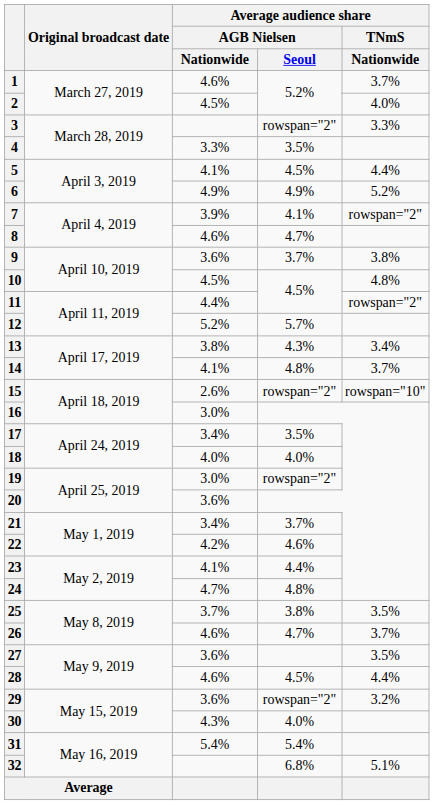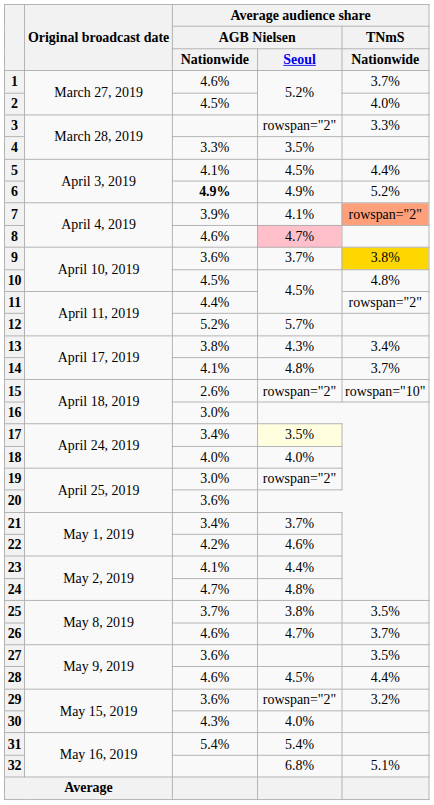(215, 192) normal -> (215, 192) bold
(385, 214) no background -> (385, 214) lightsalmon background
(300, 236) no background -> (300, 236) pink background
(385, 258) no background -> (385, 258) gold background
(300, 434) no background -> (300, 434) lightyellow background
